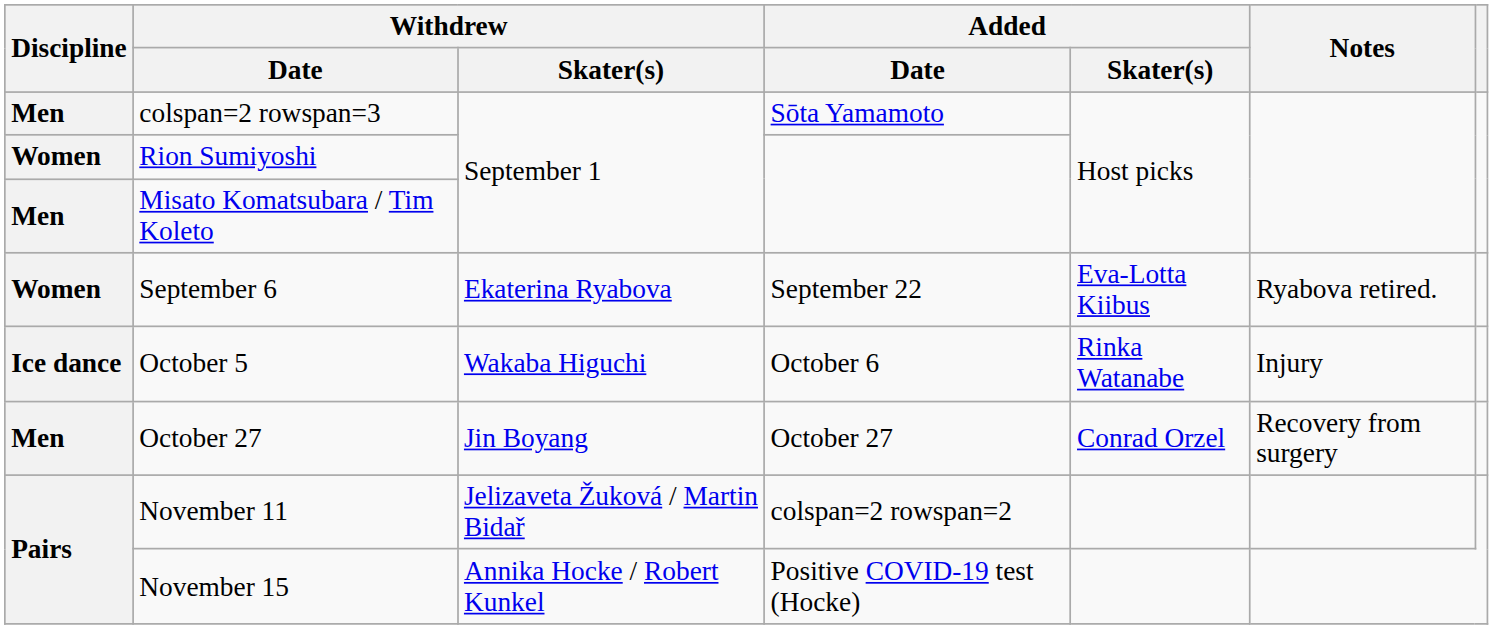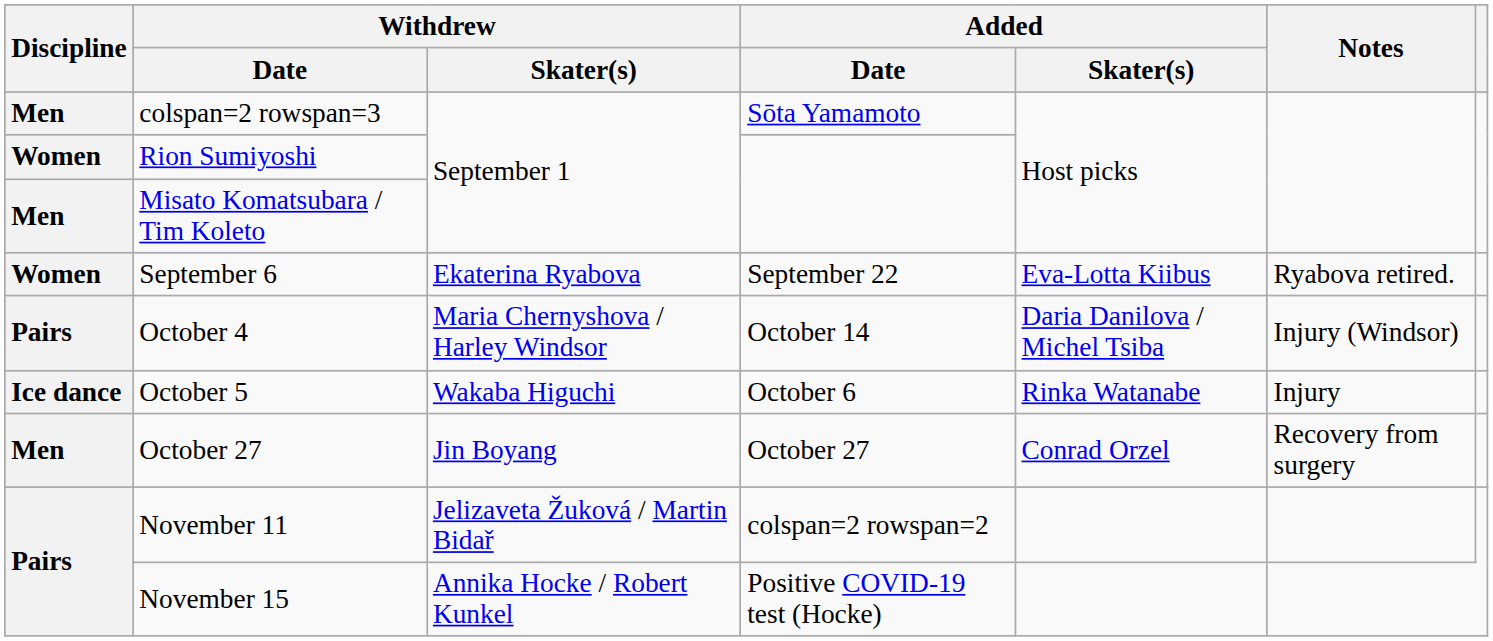+ row: (194, 332)
